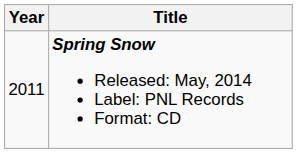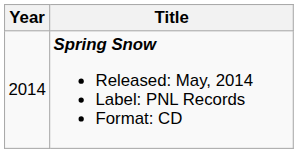(26, 89) 2011 -> (27, 89) 2014
